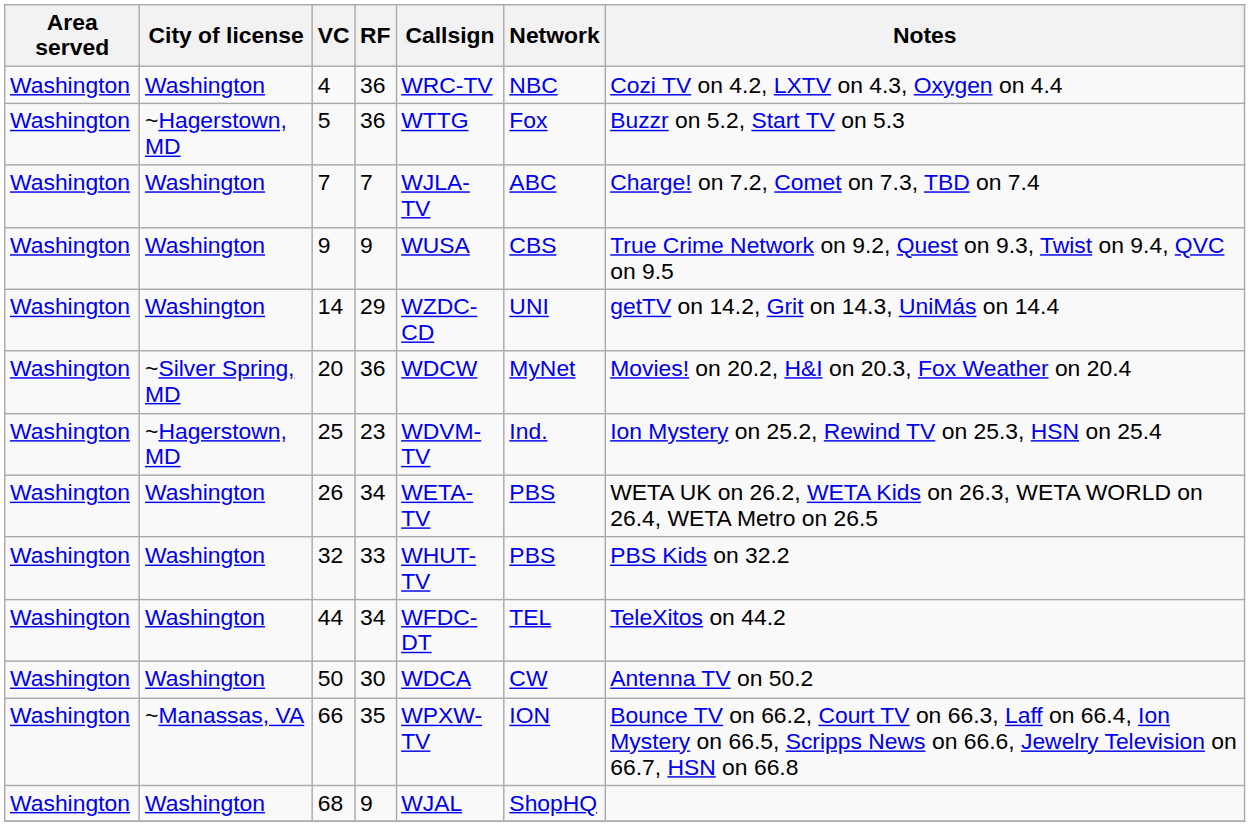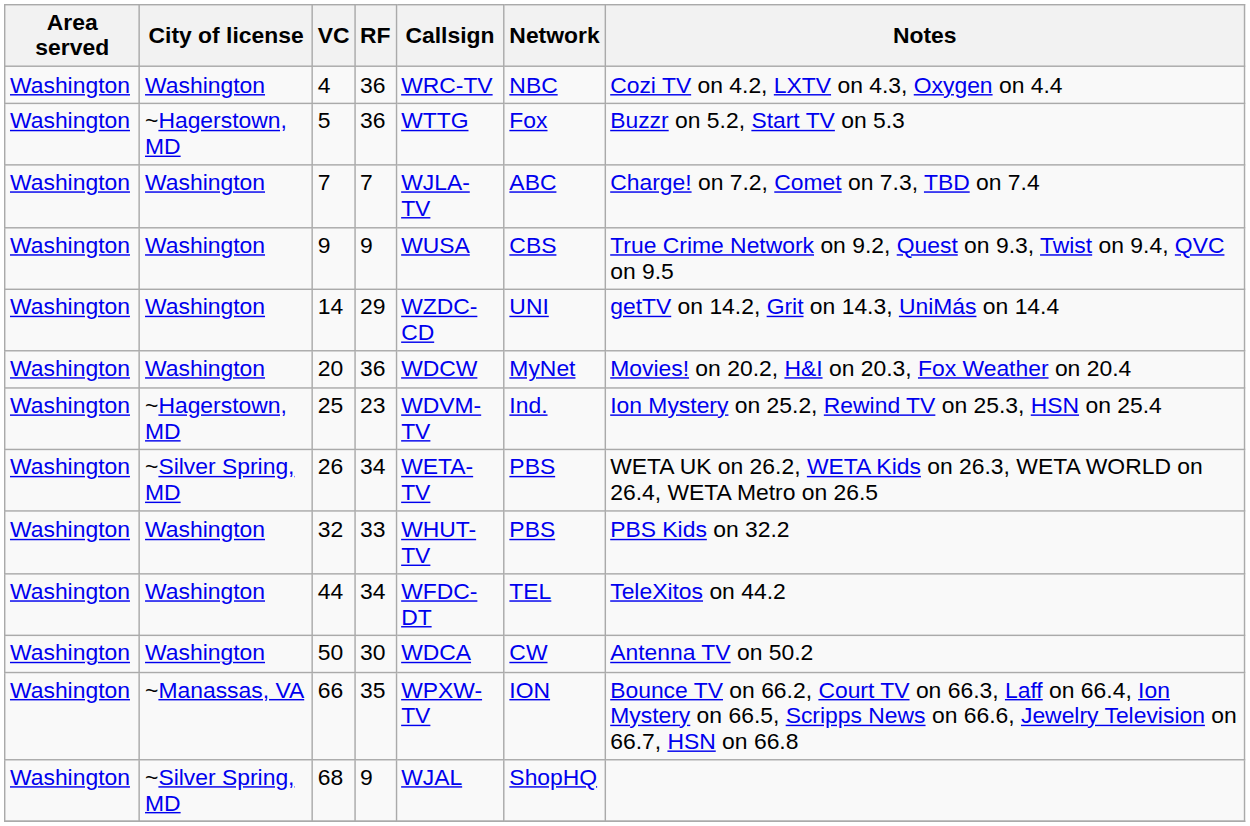(220, 381) ~Silver Spring, MD -> (205, 369) Washington
(205, 493) Washington -> (220, 480) ~Silver Spring, MD
(205, 803) Washington -> (220, 790) ~Silver Spring, MD
